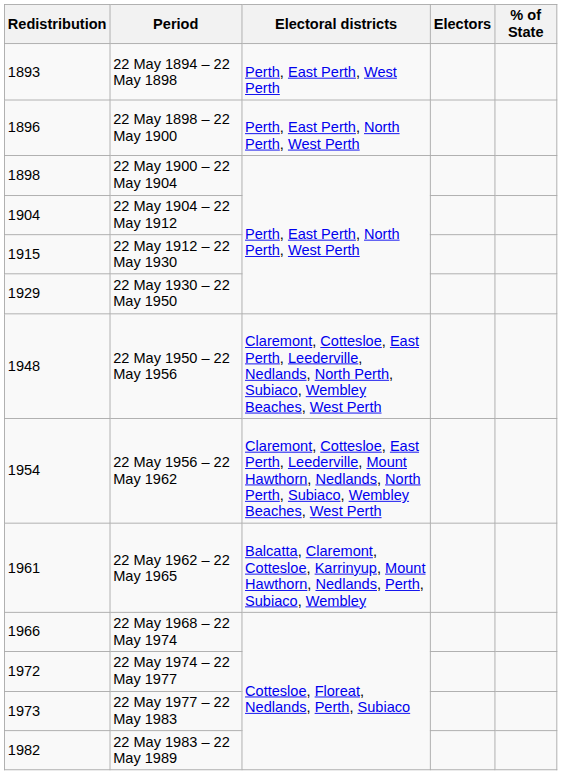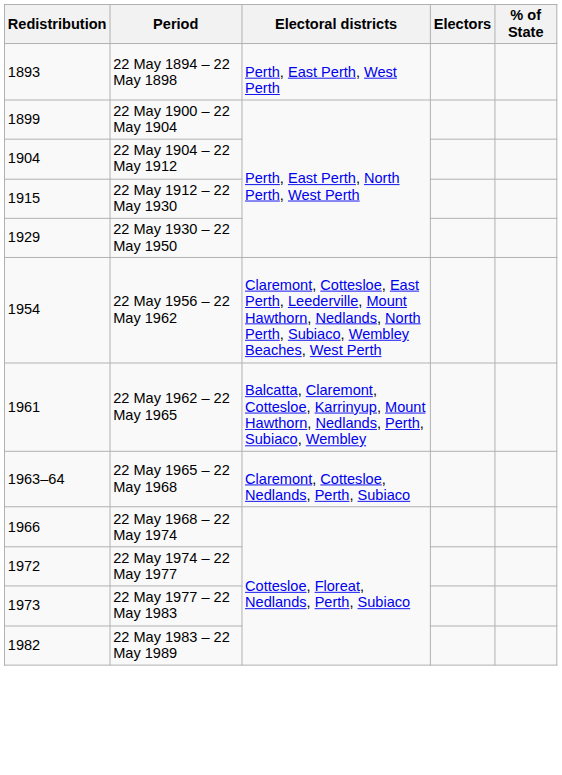- row: (171, 127)
(24, 175) 1898 -> (24, 119) 1899
- row: (171, 366)
+ row: (171, 479)
